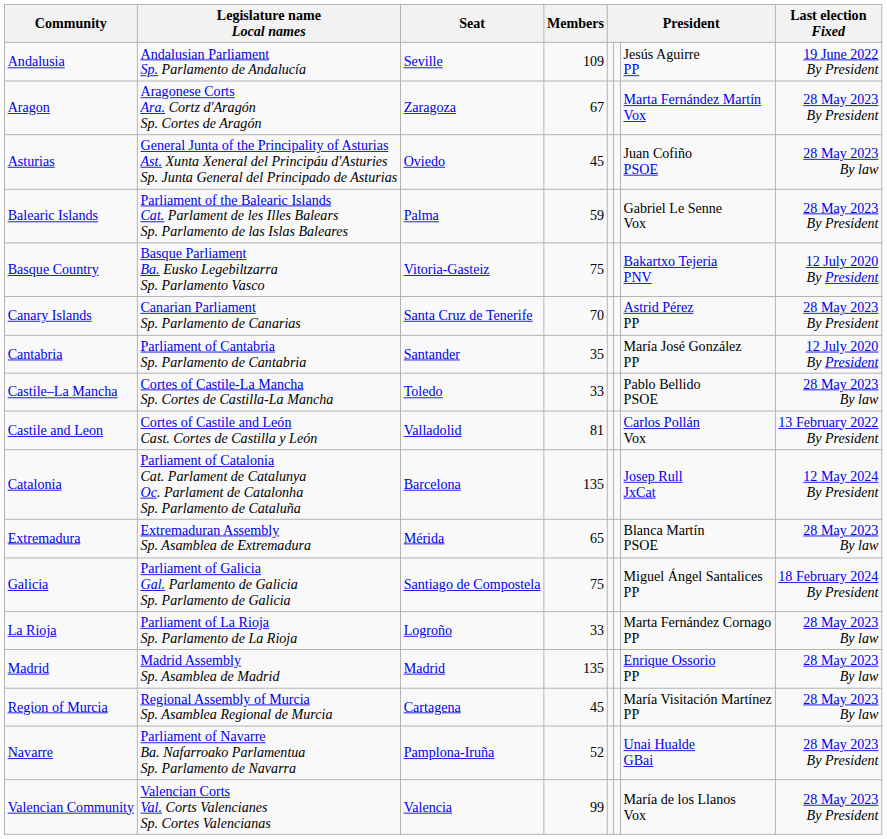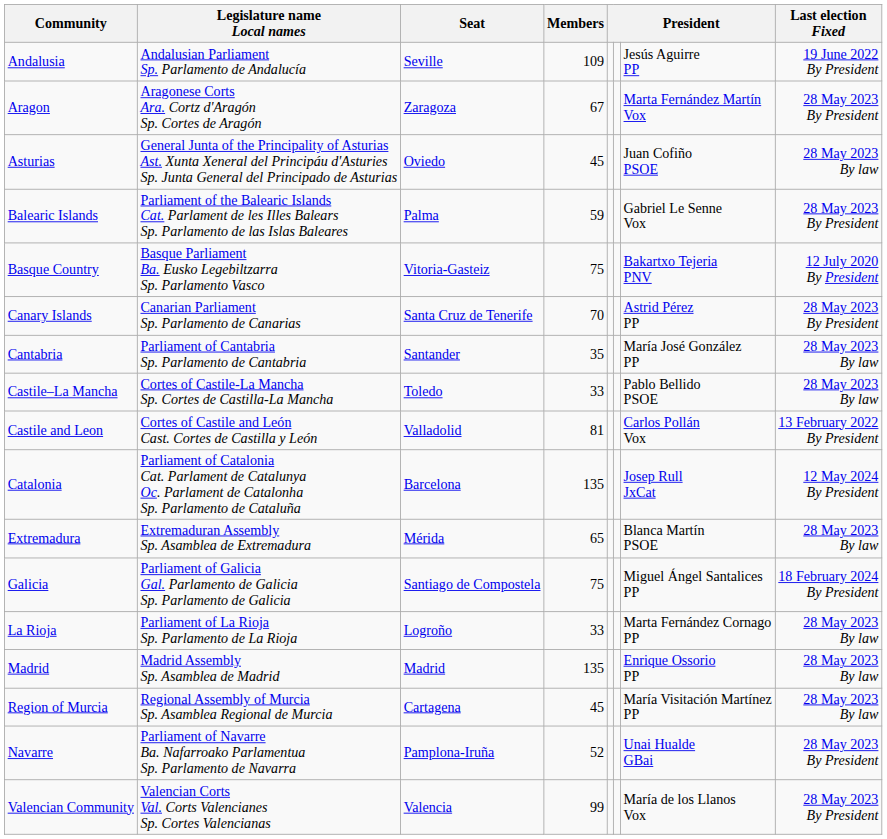(842, 354) 12 July 2020 By President -> (841, 354) 28 May 2023 By law
